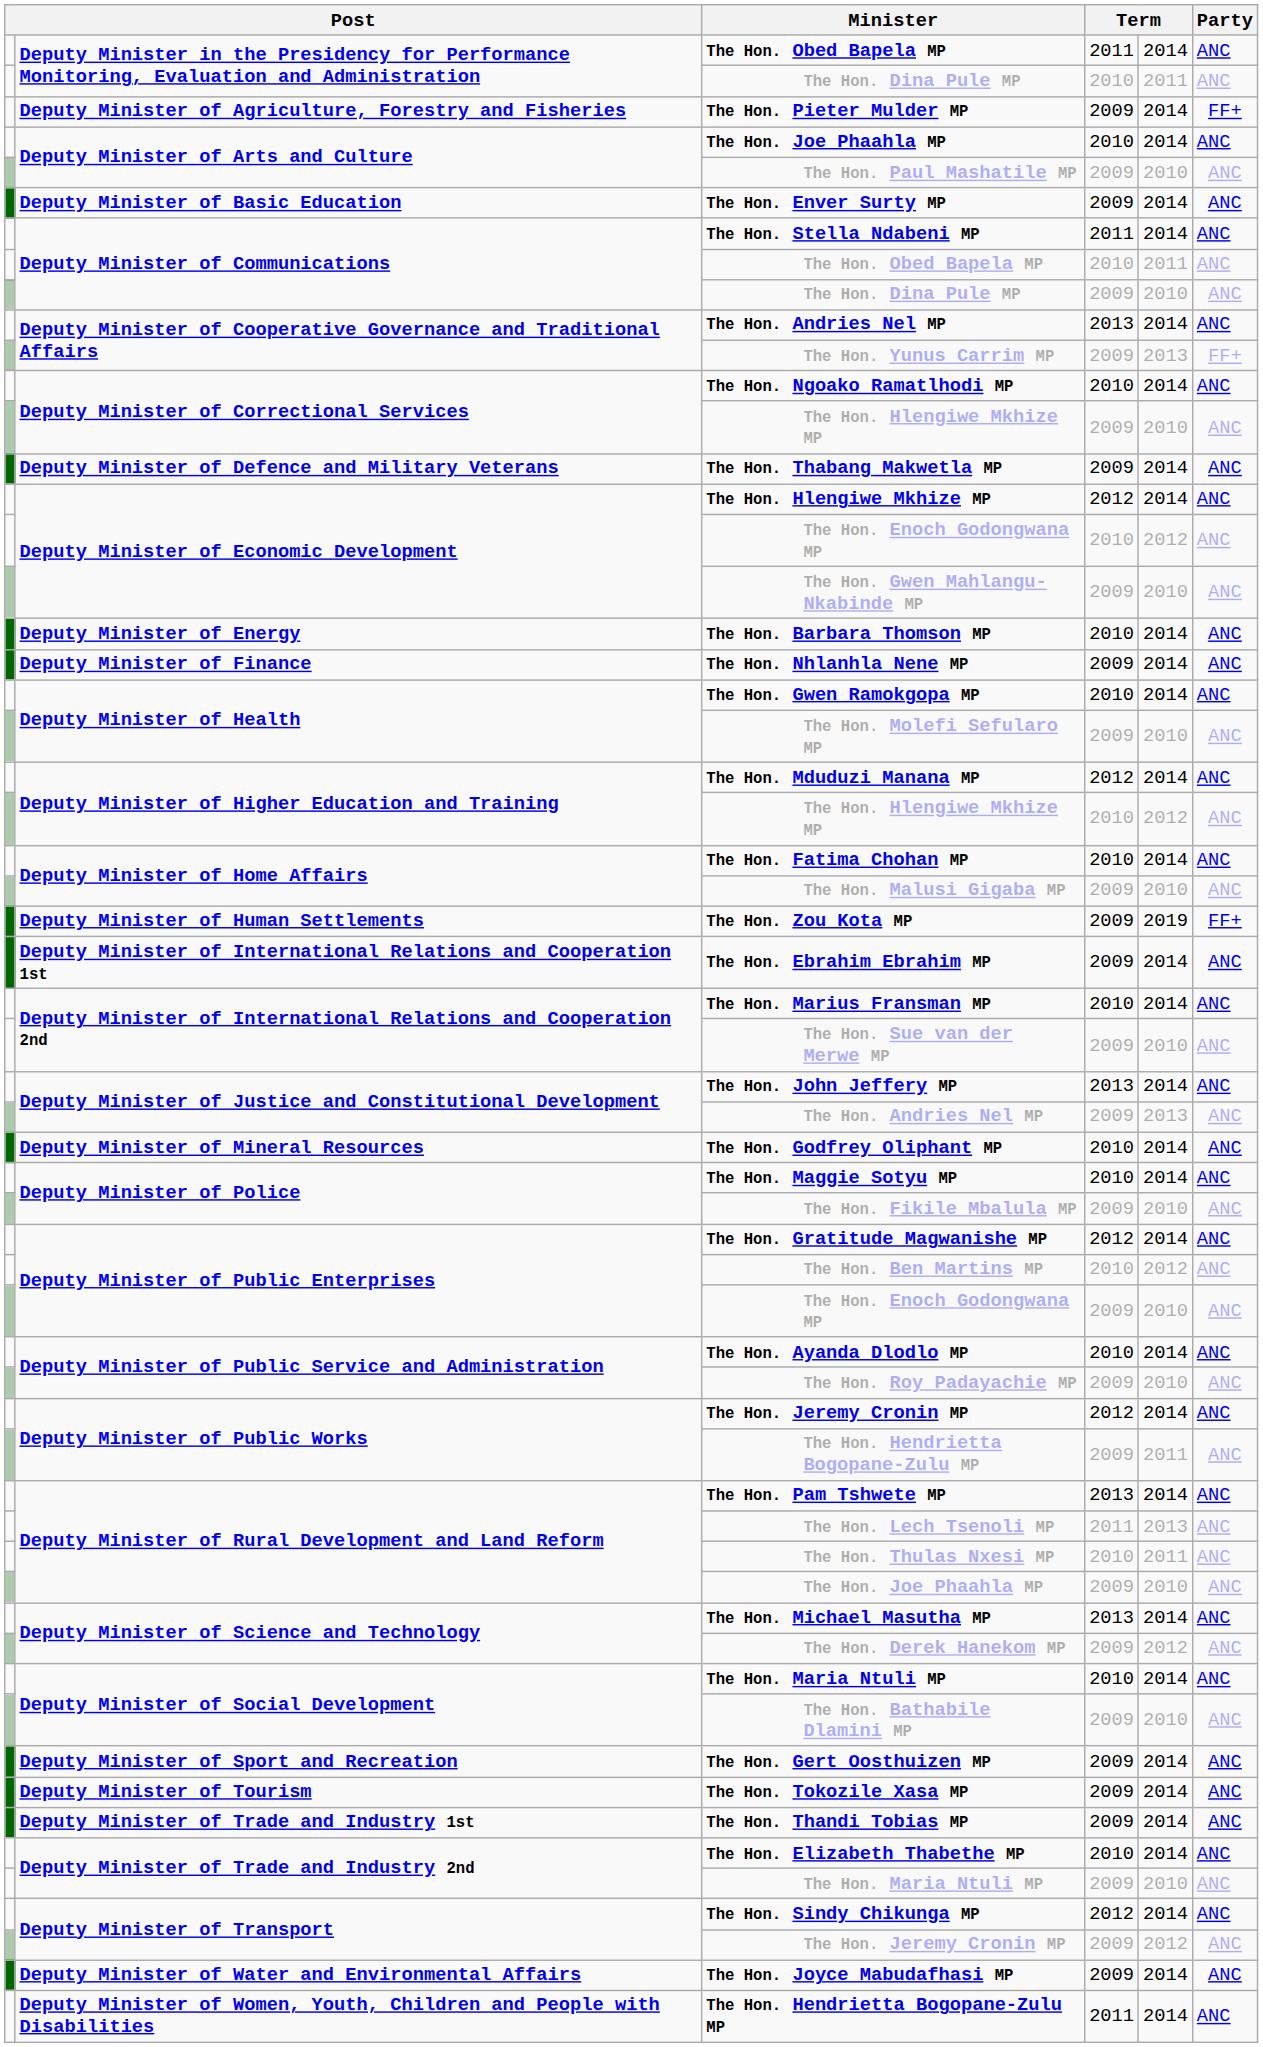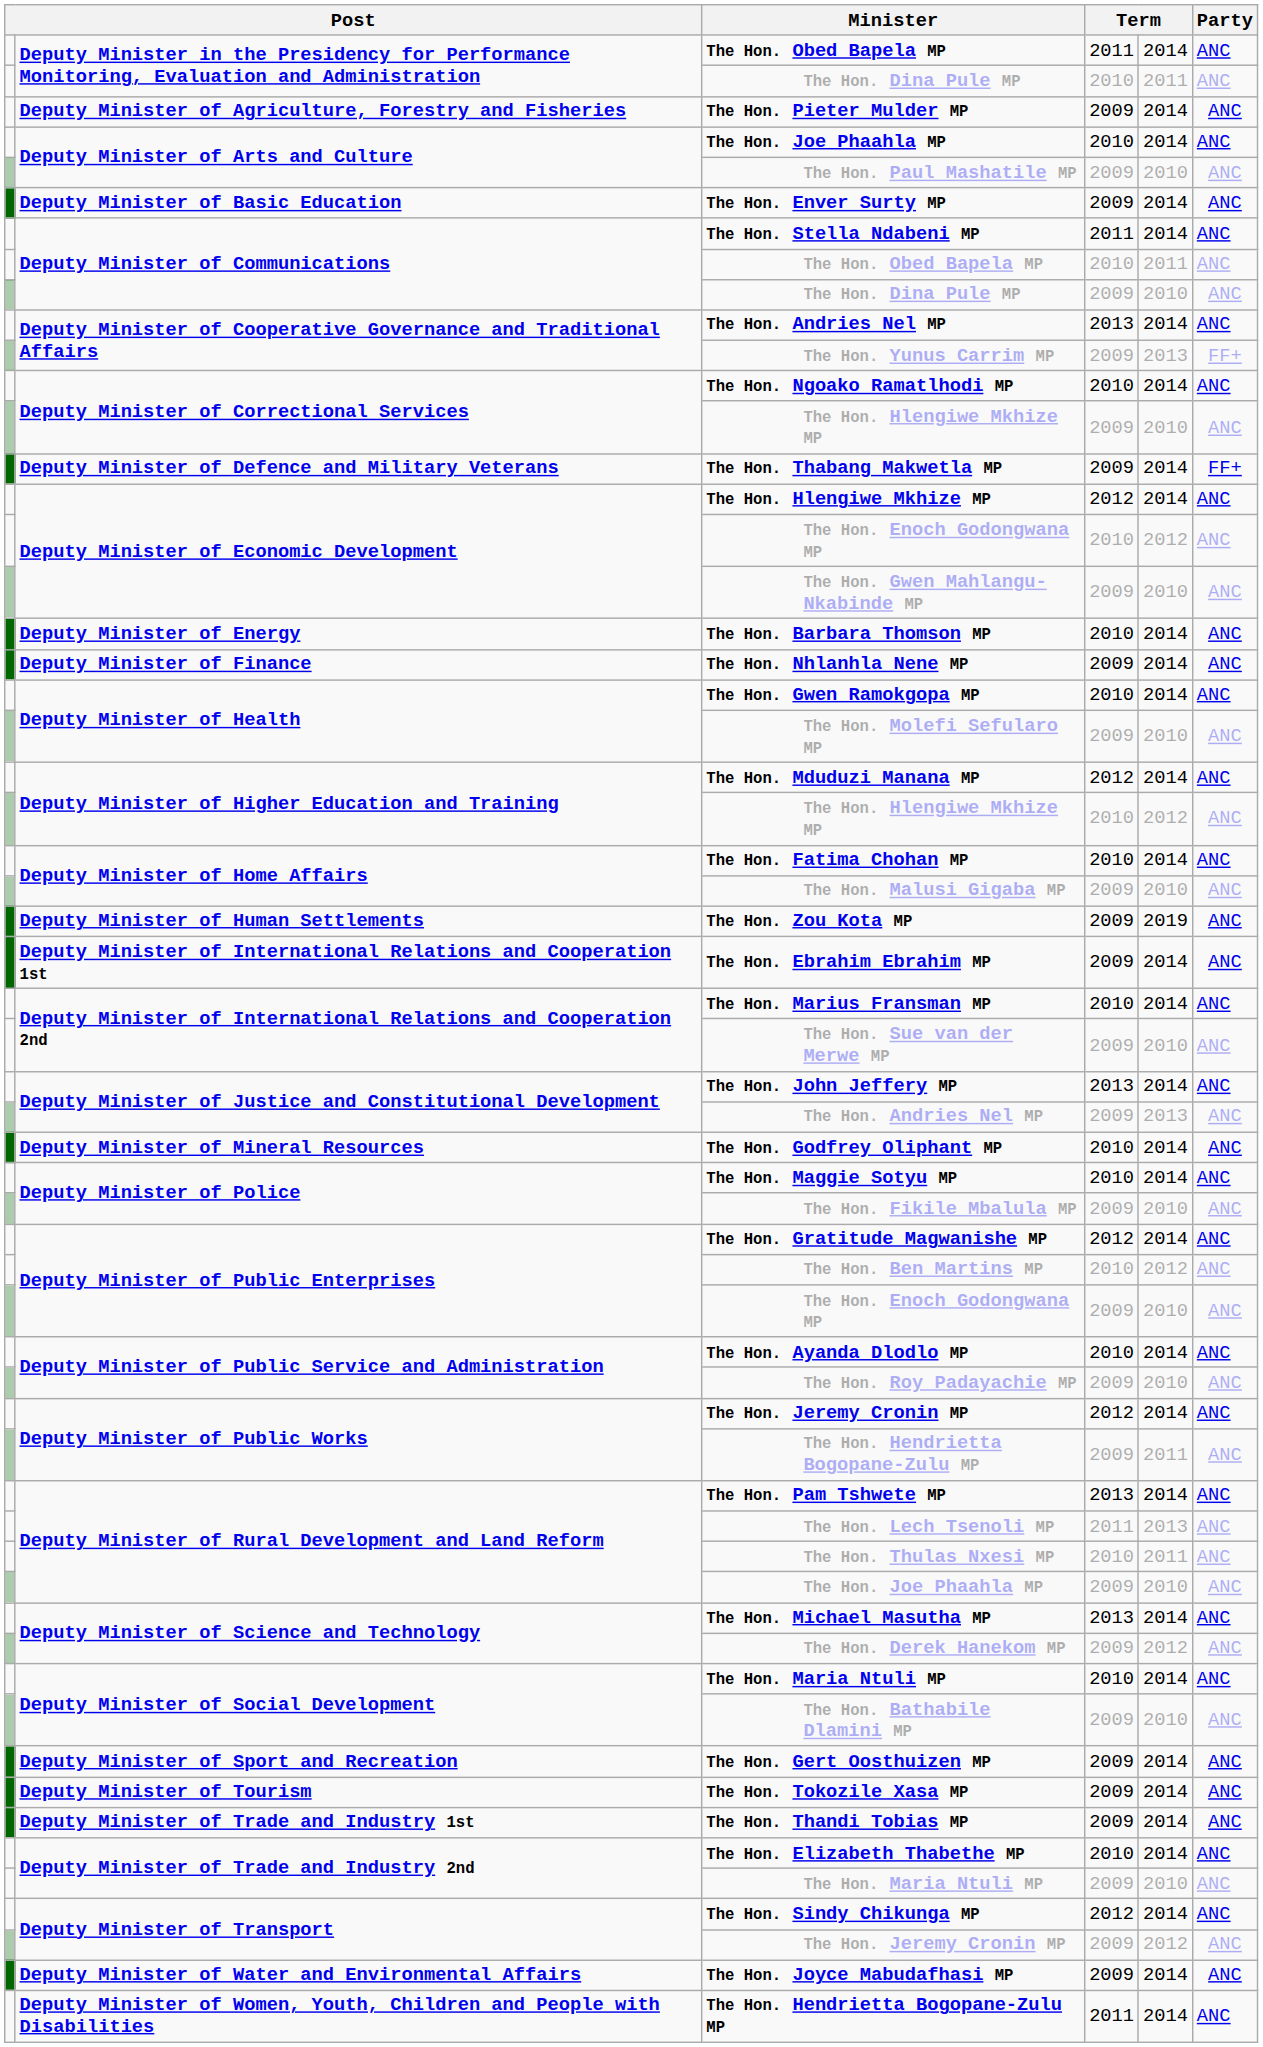(1225, 112) FF+ -> (1225, 112) ANC
(1225, 469) ANC -> (1225, 469) FF+
(1225, 921) FF+ -> (1225, 921) ANC
